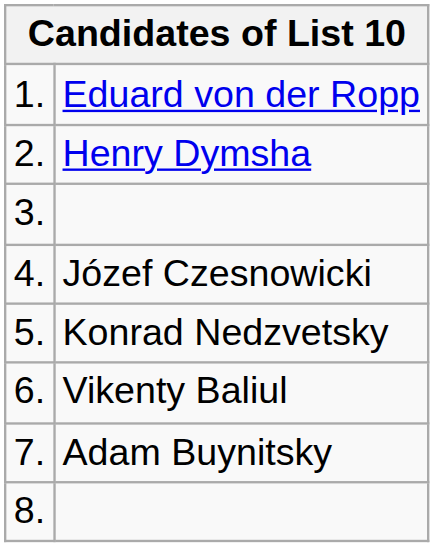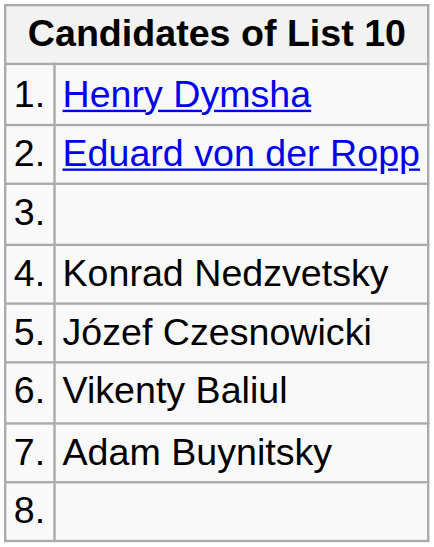(241, 93) Eduard von der Ropp -> (187, 93) Henry Dymsha
(187, 153) Henry Dymsha -> (241, 153) Eduard von der Ropp
(217, 272) Józef Czesnowicki -> (226, 272) Konrad Nedzvetsky
(226, 332) Konrad Nedzvetsky -> (217, 332) Józef Czesnowicki
